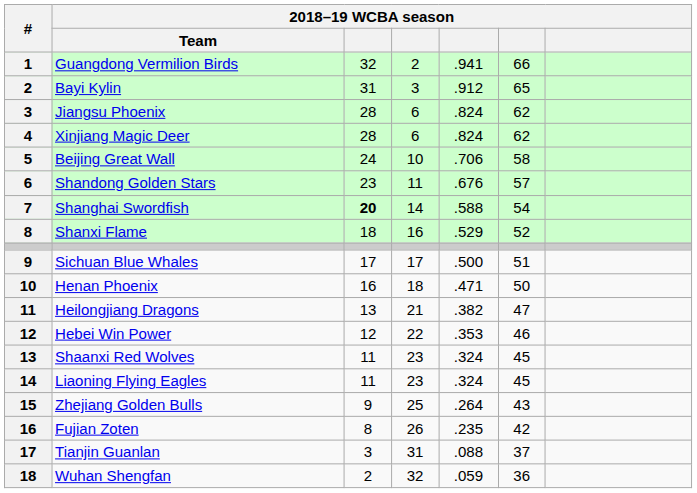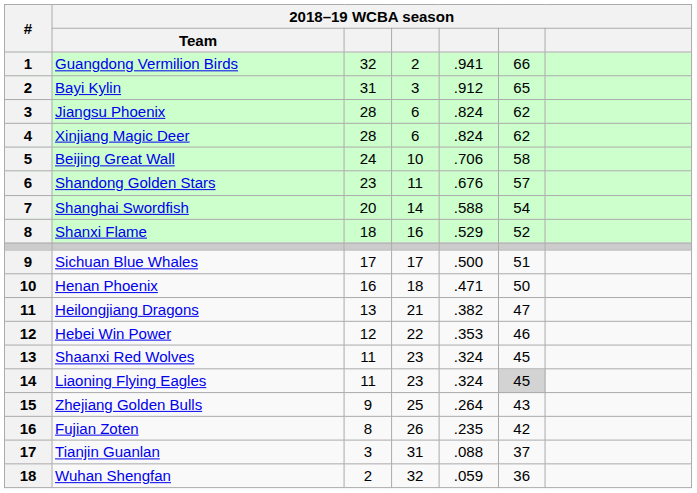(368, 207) bold -> (368, 207) normal
(522, 381) no background -> (522, 381) lightgrey background
